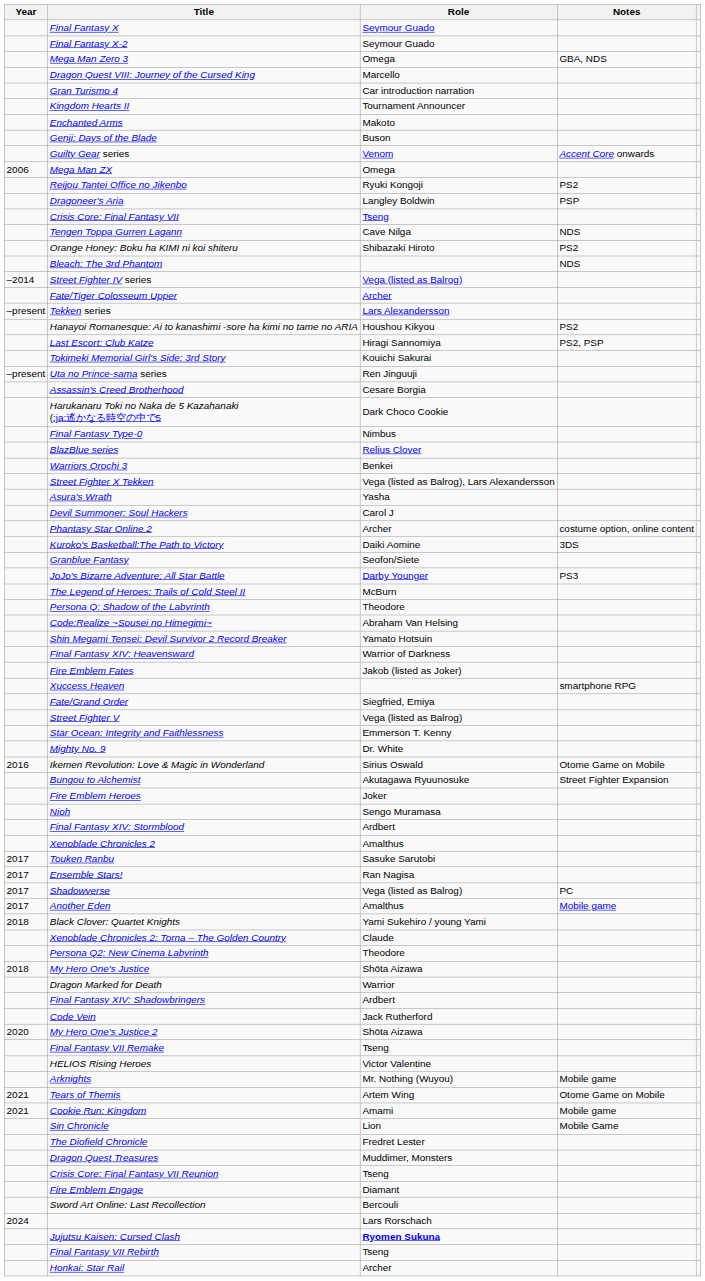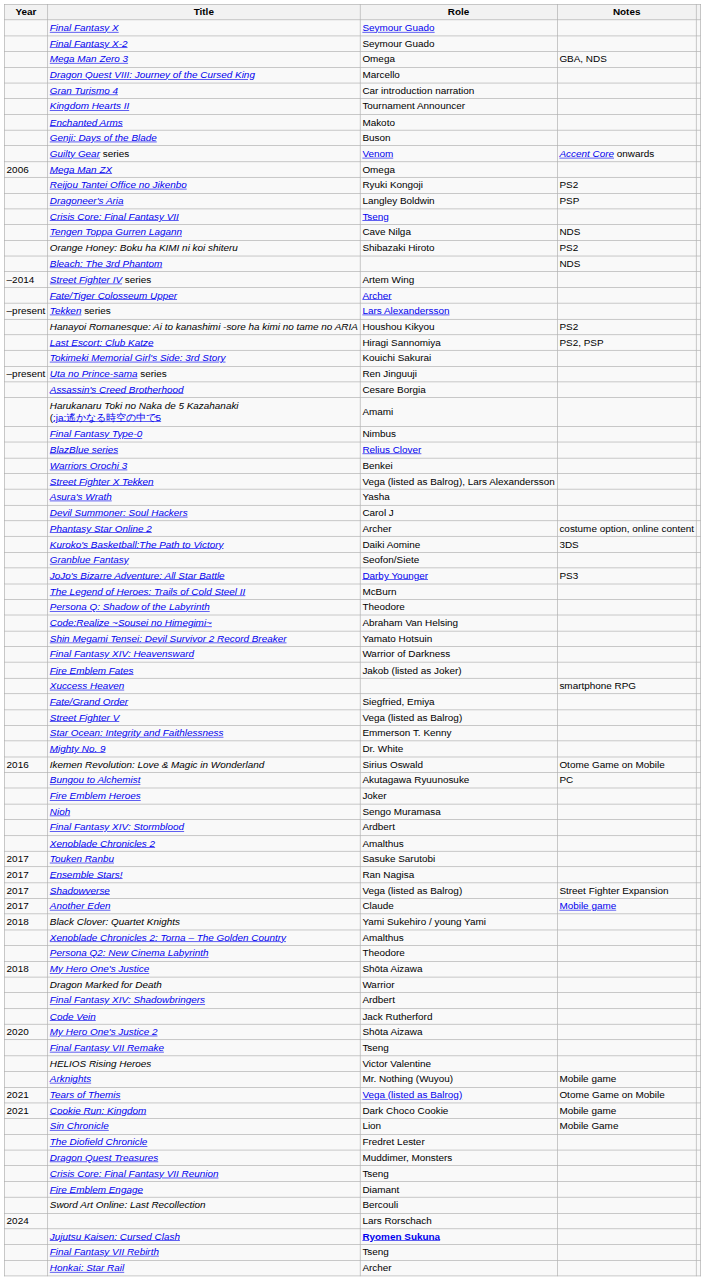(412, 279) Vega (listed as Balrog) -> (388, 279) Artem Wing
(405, 412) Dark Choco Cookie -> (378, 412) Amami
(614, 780) Street Fighter Expansion -> (566, 780) PC
(566, 890) PC -> (614, 890) Street Fighter Expansion
(383, 906) Amalthus -> (378, 906) Claude
(378, 937) Claude -> (383, 937) Amalthus
(388, 1095) Artem Wing -> (412, 1095) Vega (listed as Balrog)
(378, 1110) Amami -> (405, 1110) Dark Choco Cookie
